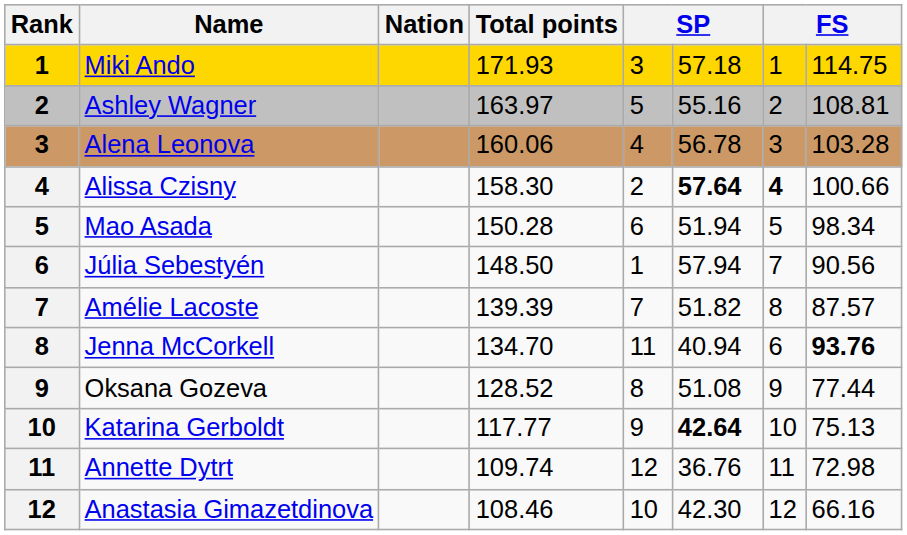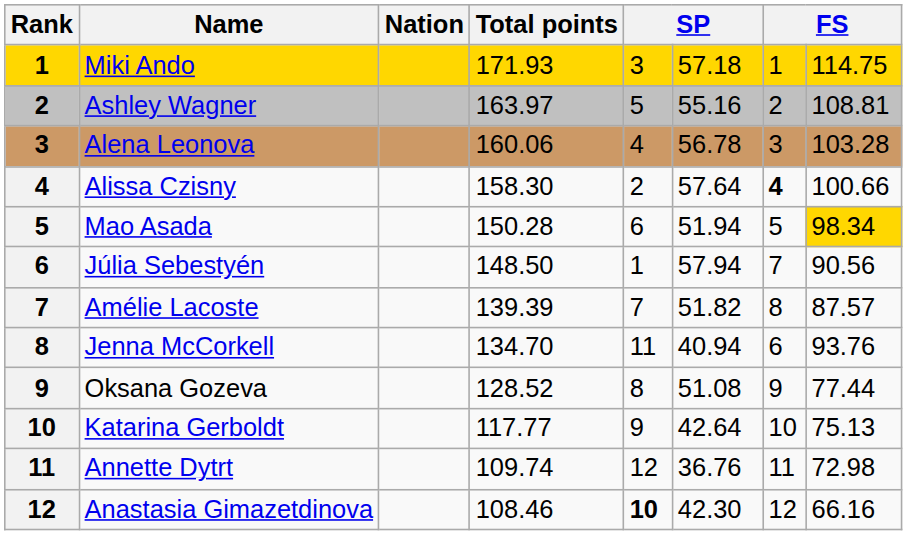(710, 186) bold -> (710, 186) normal
(843, 226) no background -> (843, 226) gold background
(843, 347) bold -> (843, 347) normal
(710, 428) bold -> (710, 428) normal
(644, 508) normal -> (644, 508) bold
